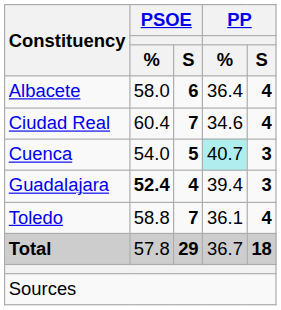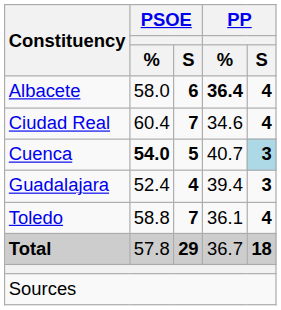(225, 91) normal -> (225, 91) bold
(152, 154) normal -> (152, 154) bold
(225, 154) paleturquoise background -> (225, 154) no background
(267, 154) no background -> (267, 154) lightblue background
(152, 186) bold -> (152, 186) normal
